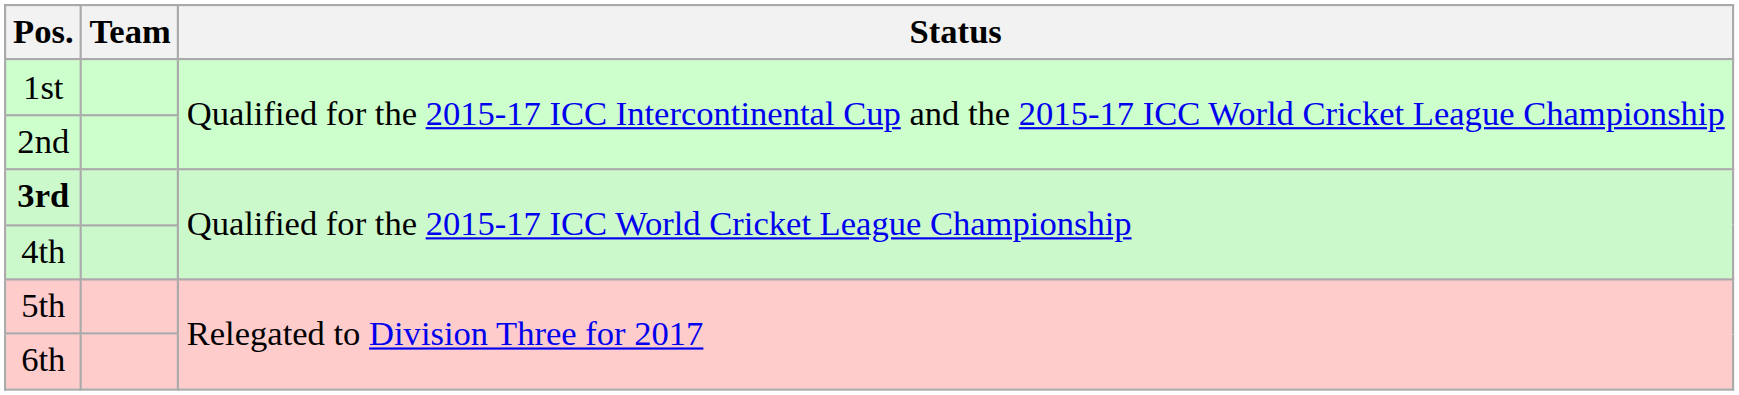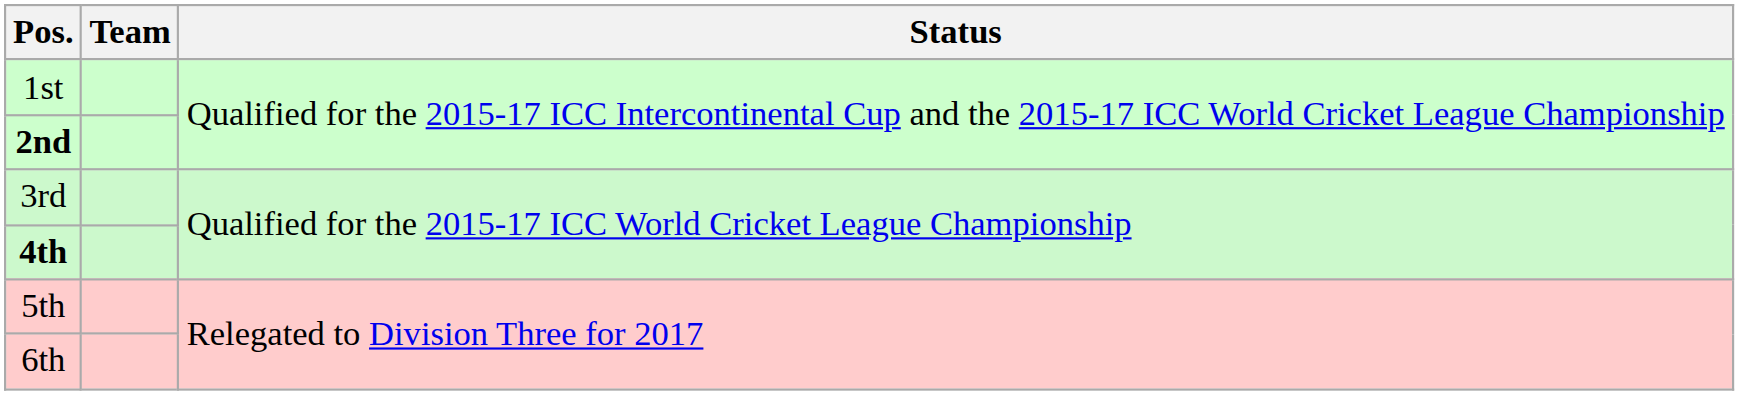(43, 141) normal -> (43, 141) bold
(43, 196) bold -> (43, 196) normal
(43, 251) normal -> (43, 251) bold
